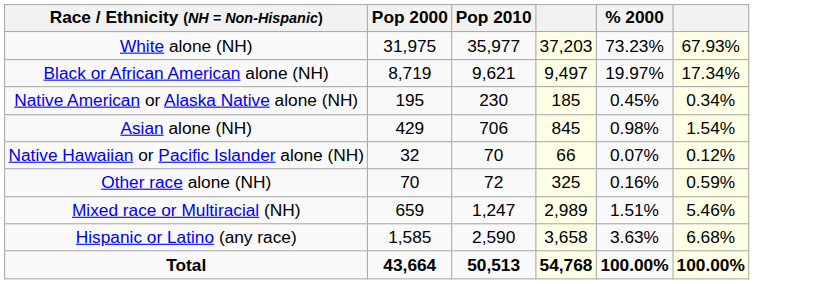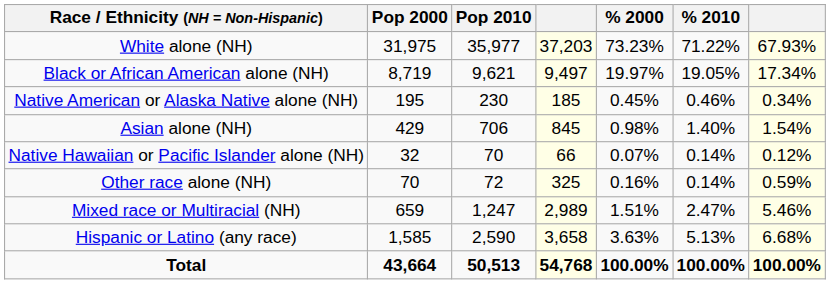+ column: (711, 18)
